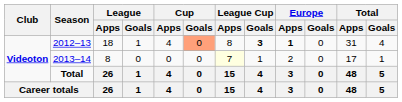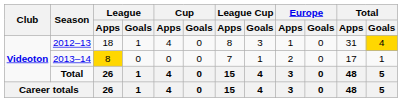(199, 43) lightsalmon background -> (199, 43) no background
(260, 43) bold -> (260, 43) normal
(290, 43) bold -> (290, 43) normal
(382, 43) no background -> (382, 43) gold background
(108, 59) no background -> (108, 59) gold background
(230, 59) lightyellow background -> (230, 59) no background
